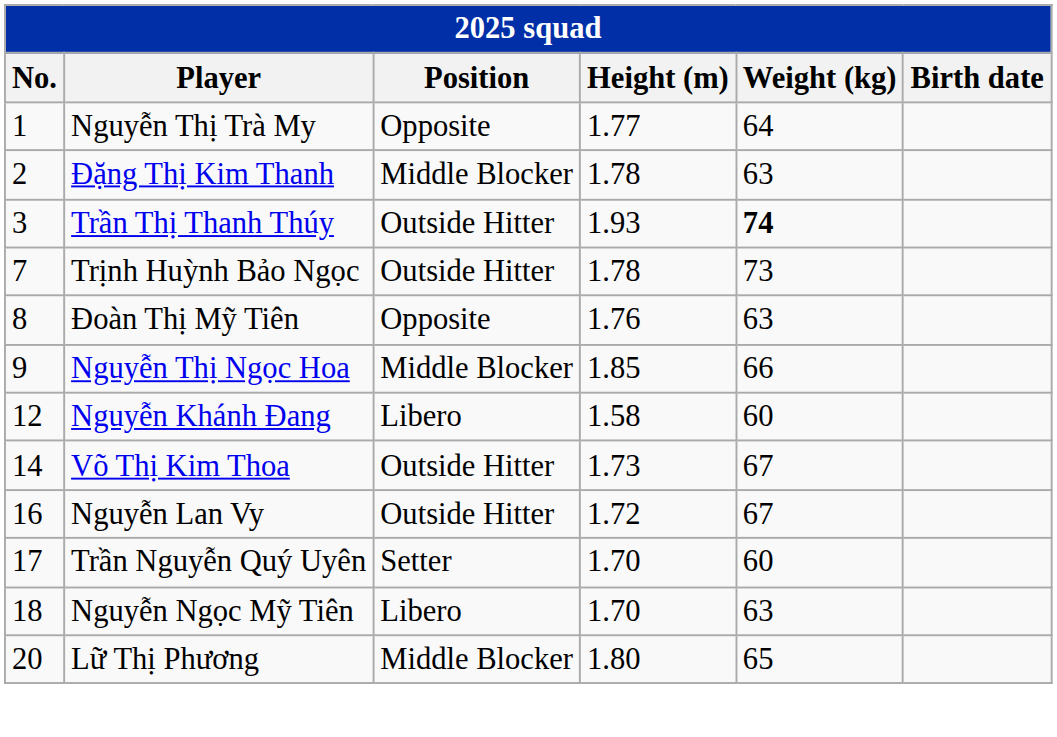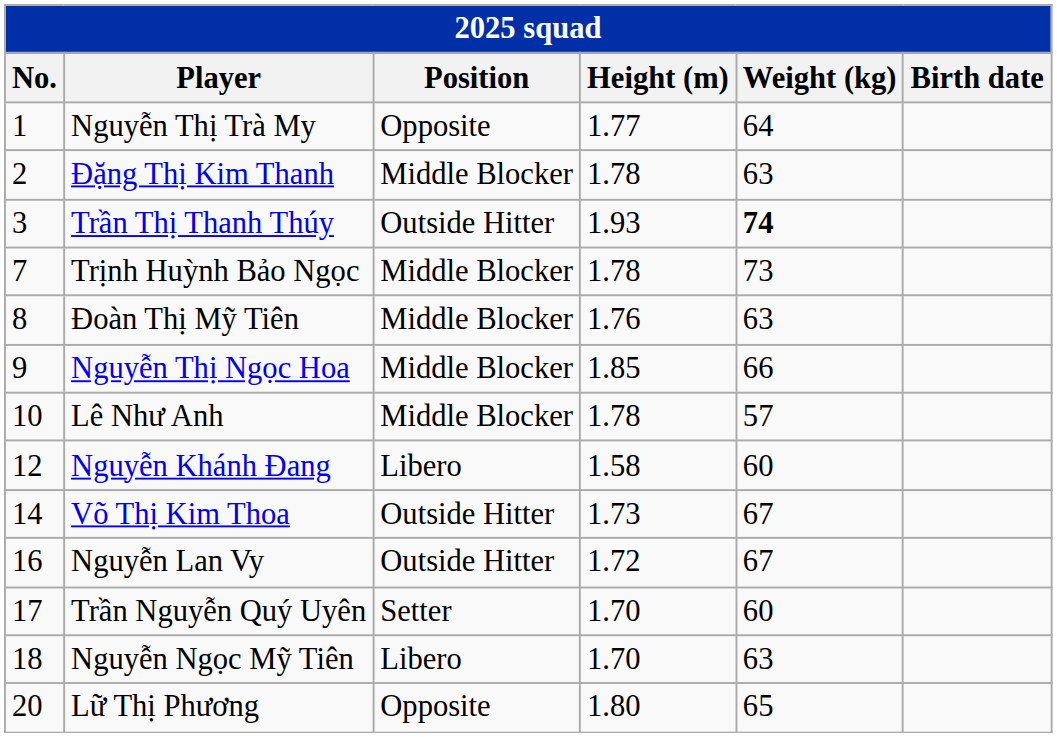(467, 271) Outside Hitter -> (477, 271) Middle Blocker
(435, 319) Opposite -> (477, 319) Middle Blocker
+ row: (147, 416)
(477, 658) Middle Blocker -> (435, 707) Opposite
